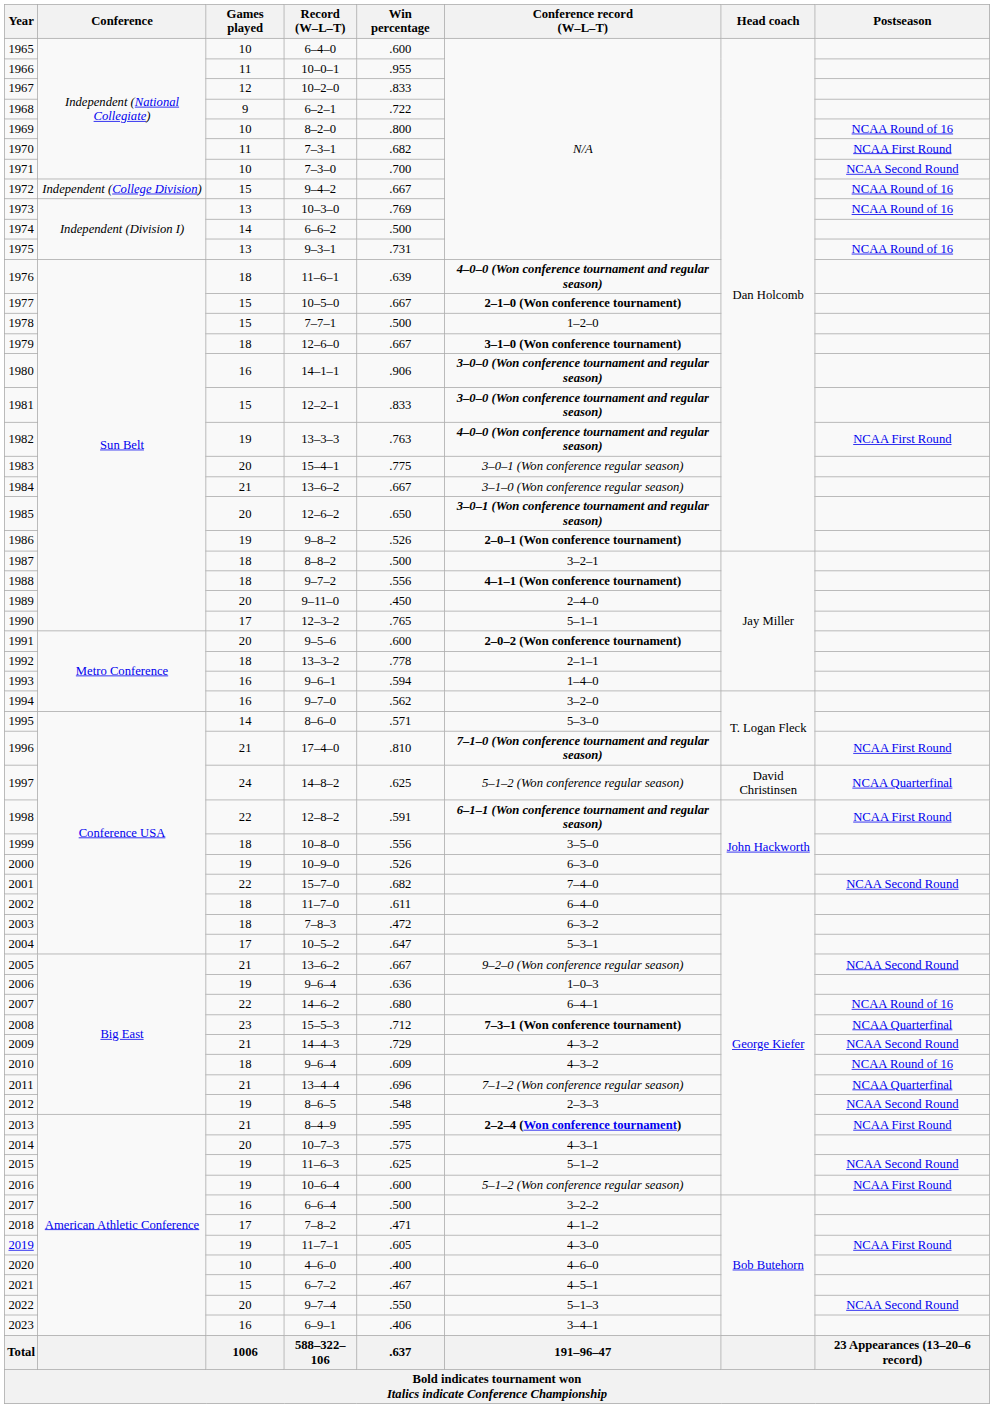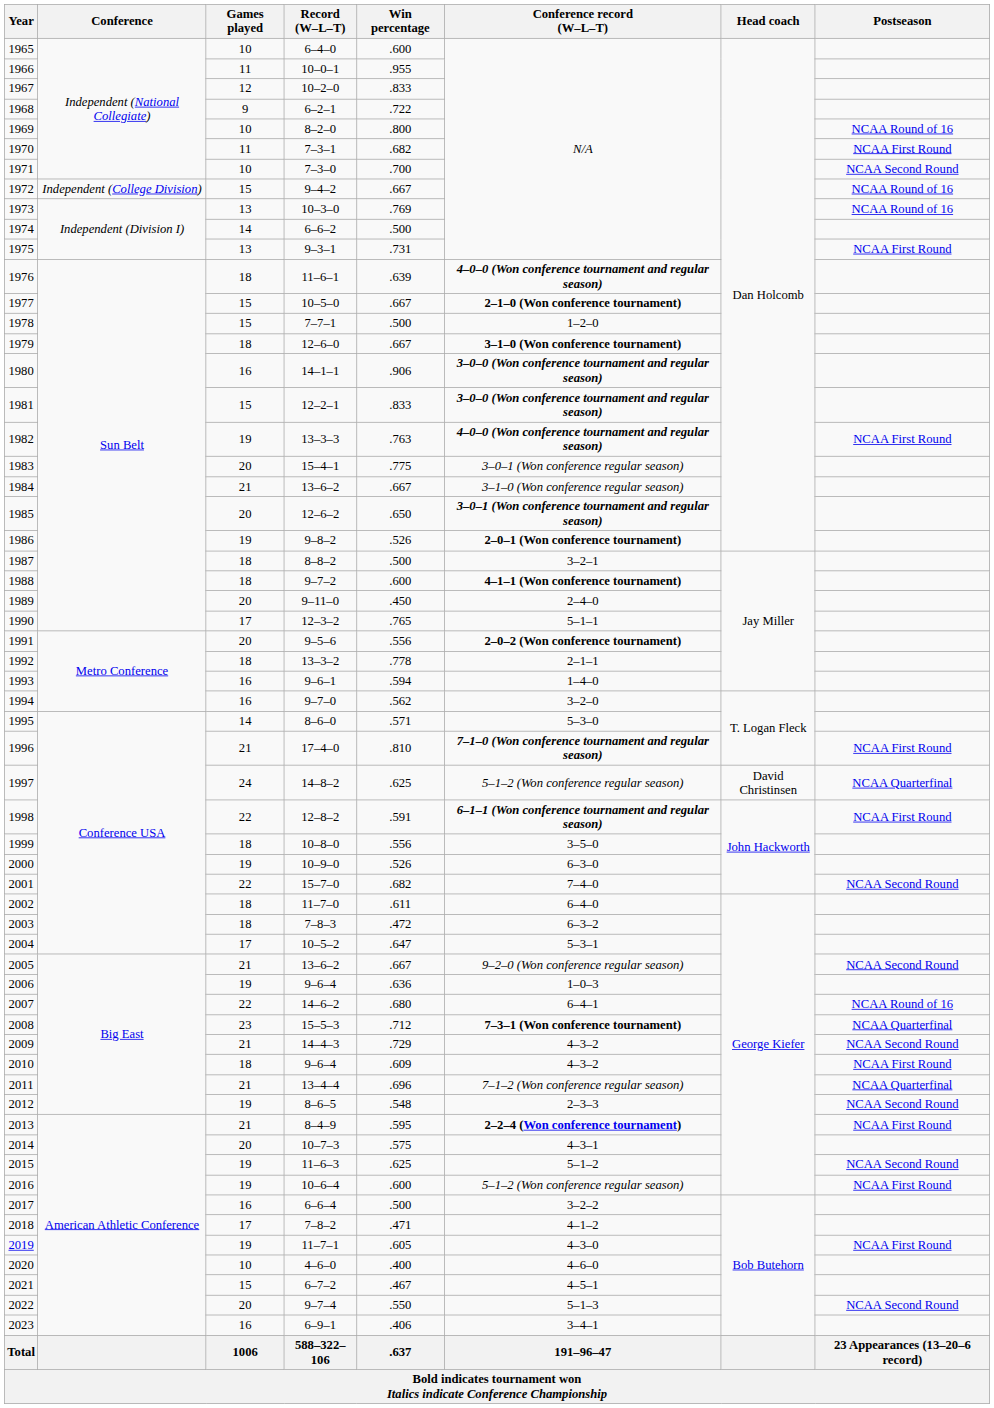(902, 249) NCAA Round of 16 -> (902, 249) NCAA First Round
(400, 580) .556 -> (400, 580) .600
(400, 641) .600 -> (400, 641) .556
(902, 1064) NCAA Round of 16 -> (902, 1064) NCAA First Round
